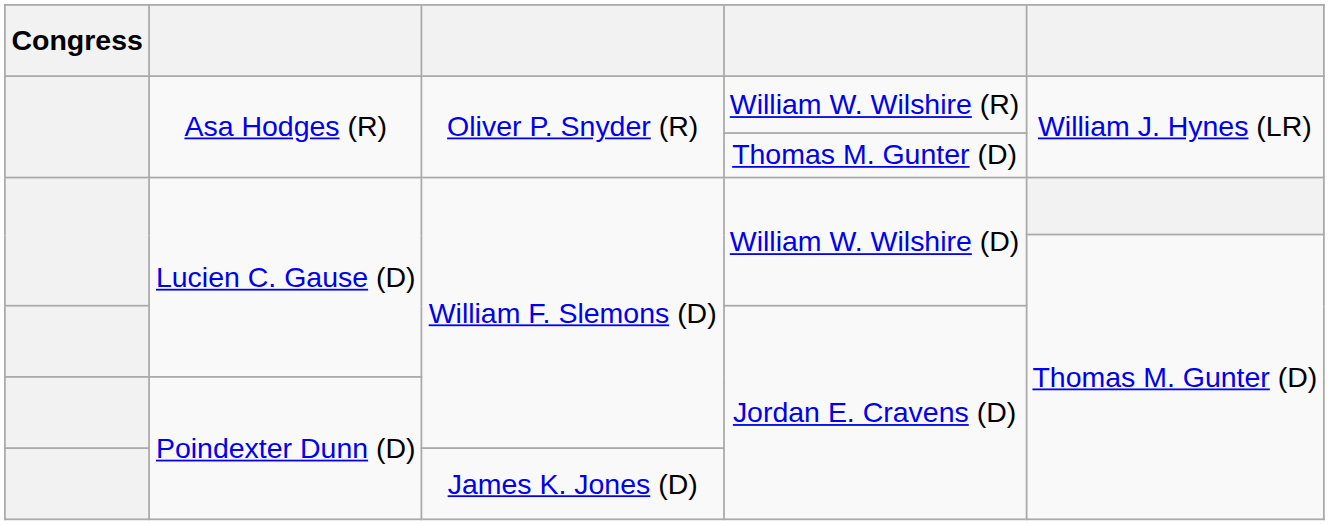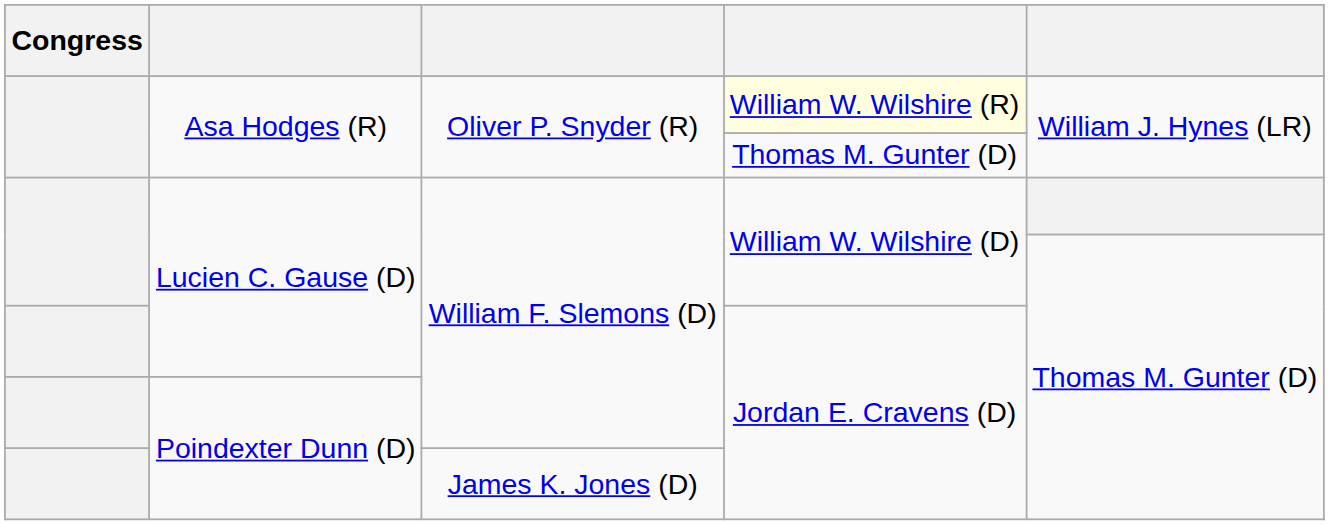(875, 104) no background -> (875, 104) lightyellow background
